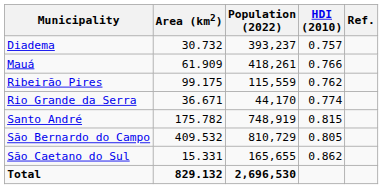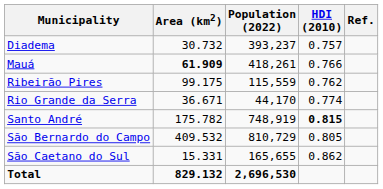(202, 64) normal -> (202, 64) bold
(325, 119) normal -> (325, 119) bold
